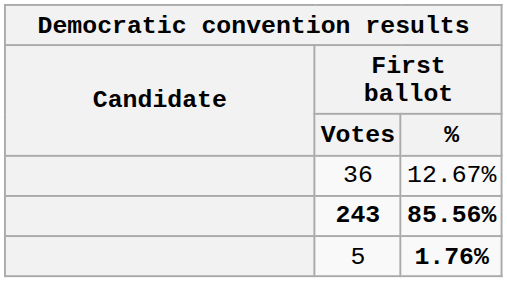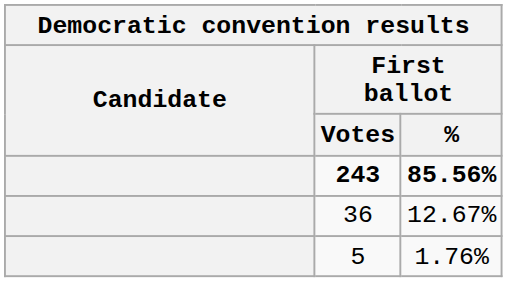rows swapped: (358, 216) <-> (358, 175)
(452, 256) bold -> (452, 256) normal
